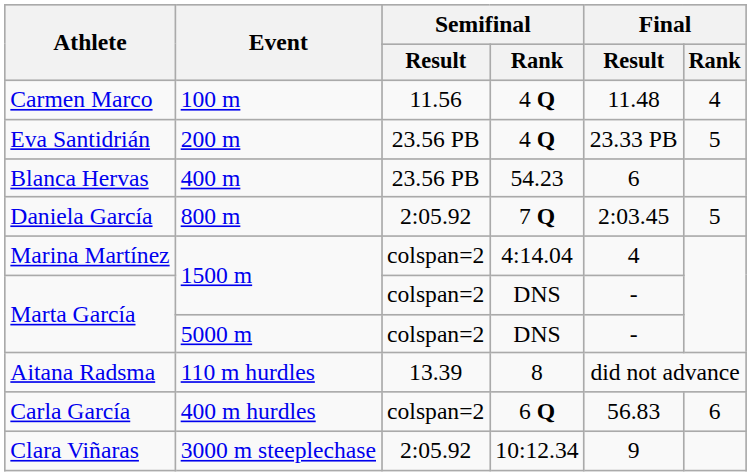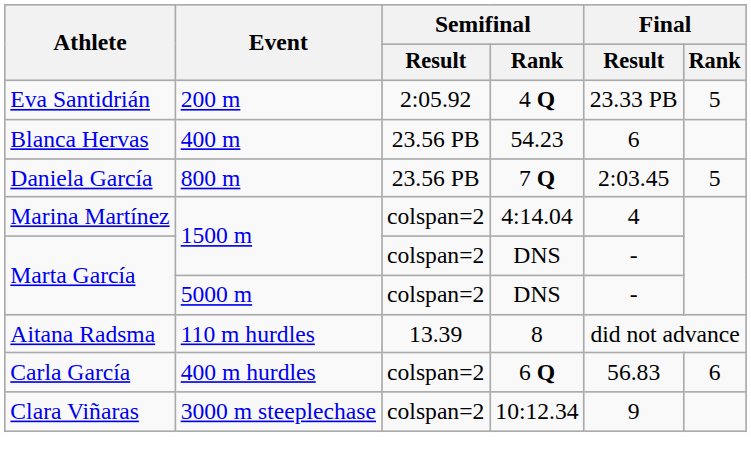- row: (81, 100)
(436, 139) 23.56 PB -> (436, 100) 2:05.92
(436, 217) 2:05.92 -> (436, 178) 23.56 PB
(436, 450) 2:05.92 -> (436, 411) colspan=2
